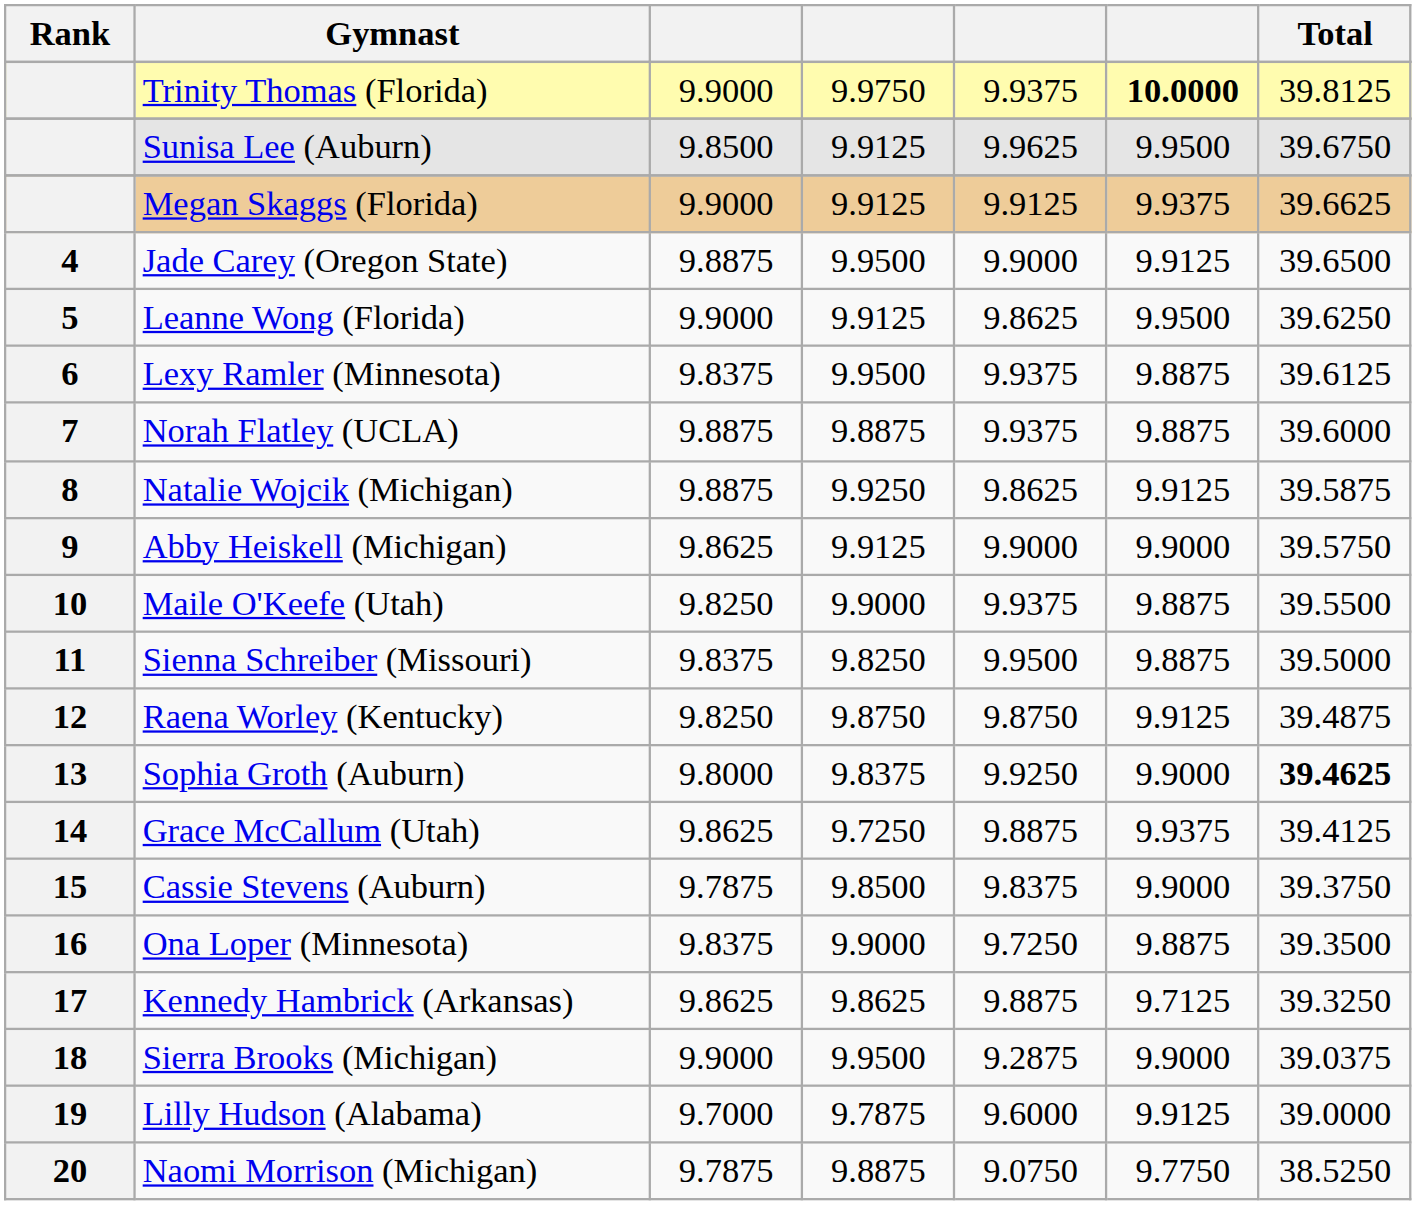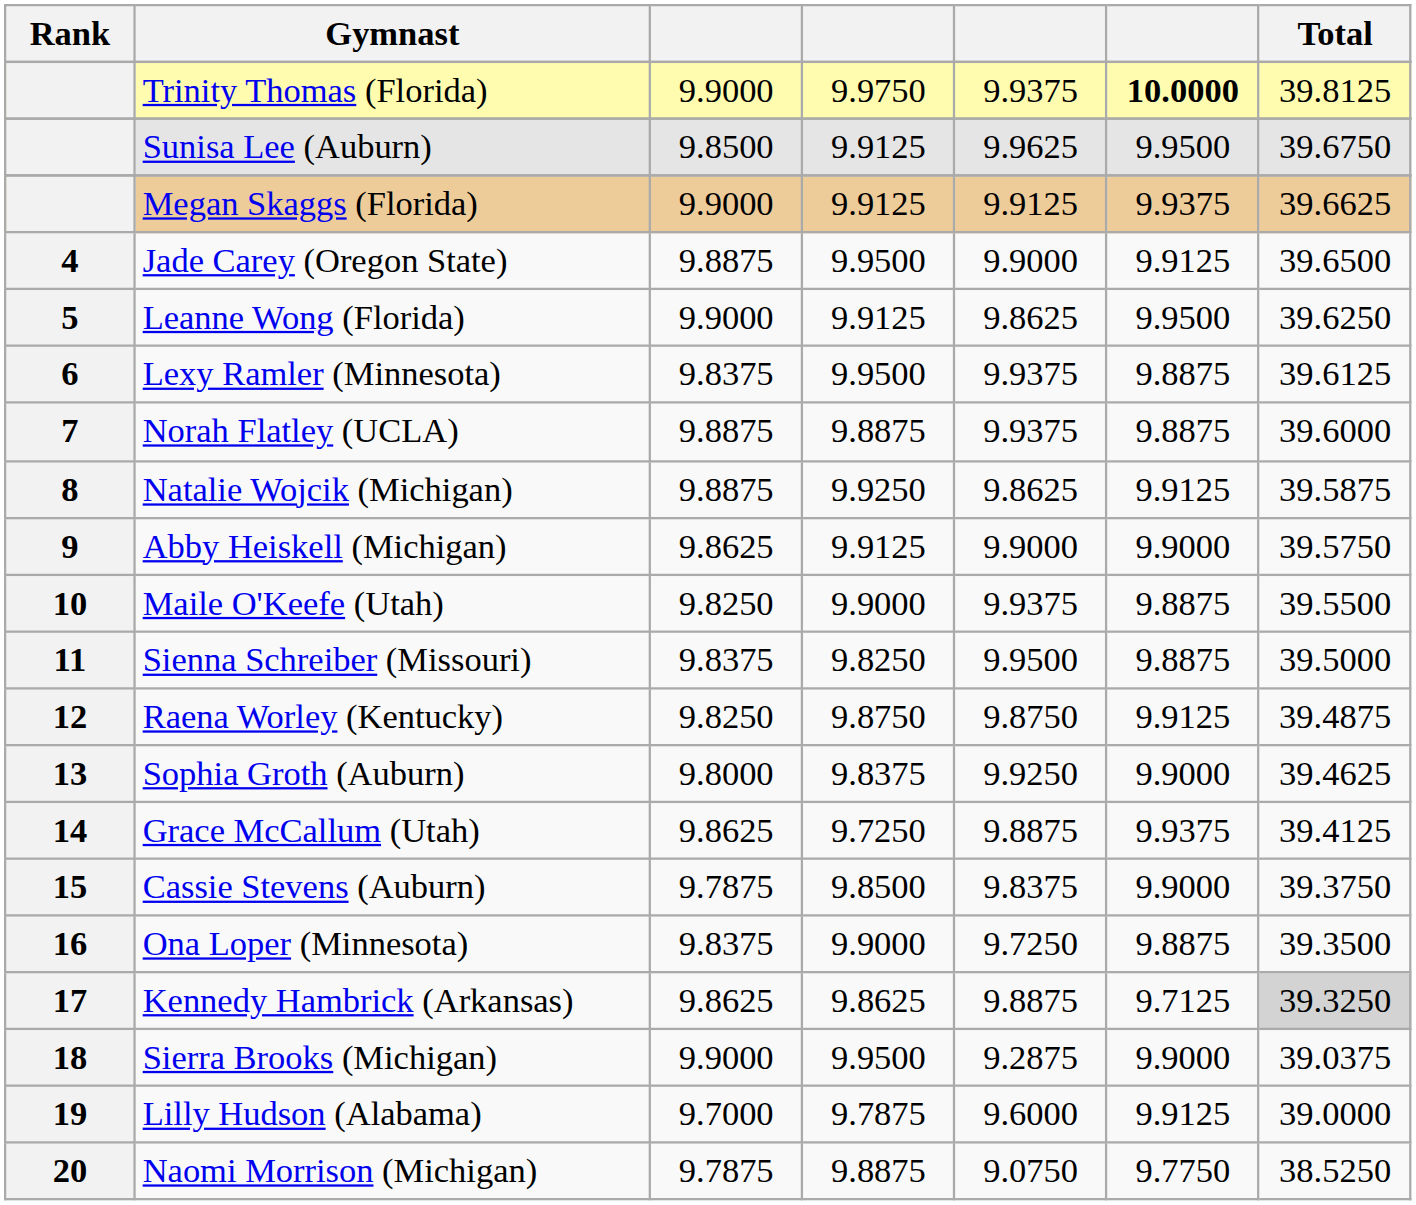(1335, 772) bold -> (1335, 772) normal
(1335, 1000) no background -> (1335, 1000) lightgrey background
